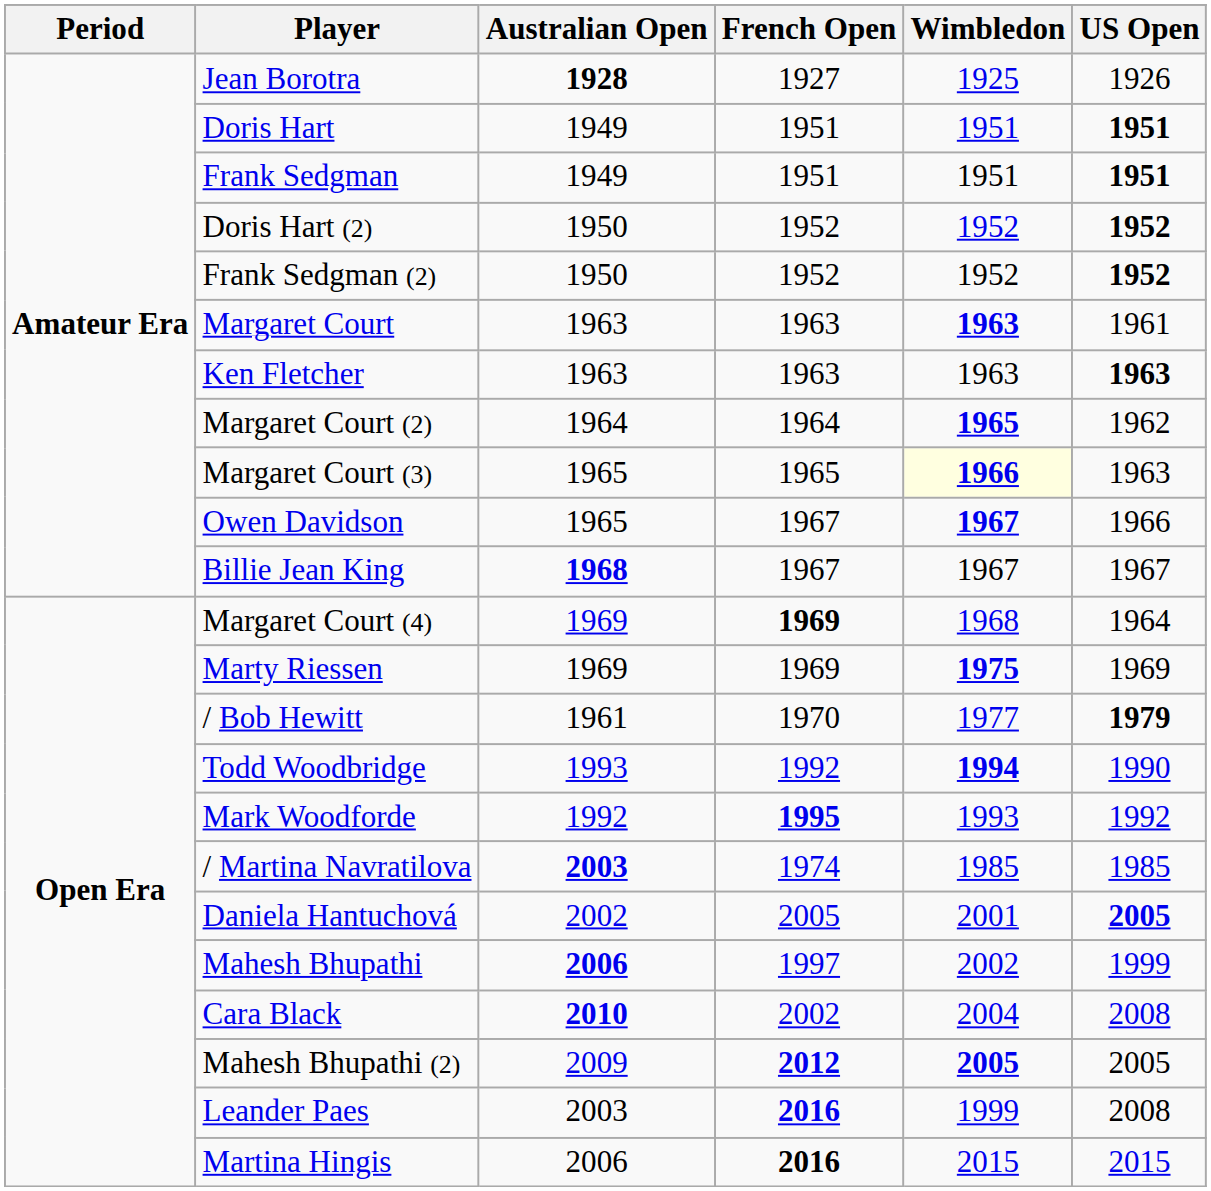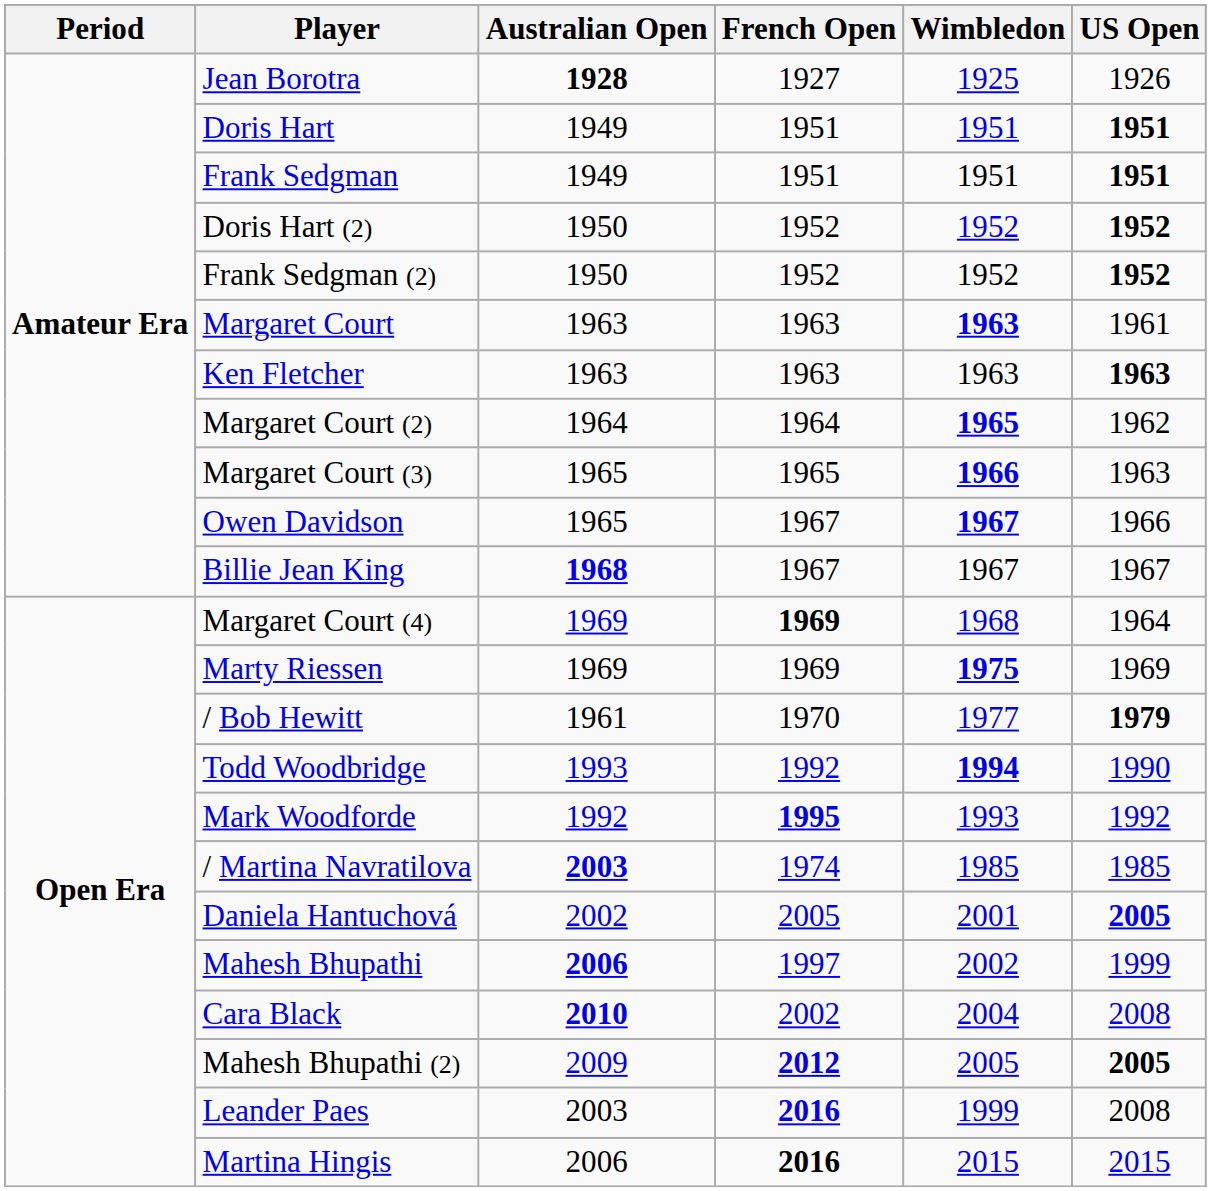(988, 472) lightyellow background -> (988, 472) no background
(988, 1062) bold -> (988, 1062) normal
(1139, 1062) normal -> (1139, 1062) bold
